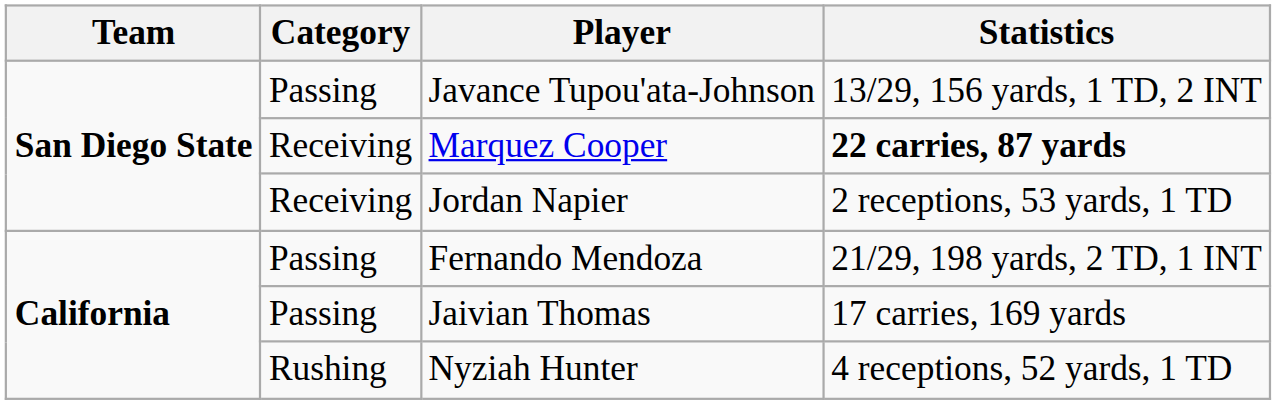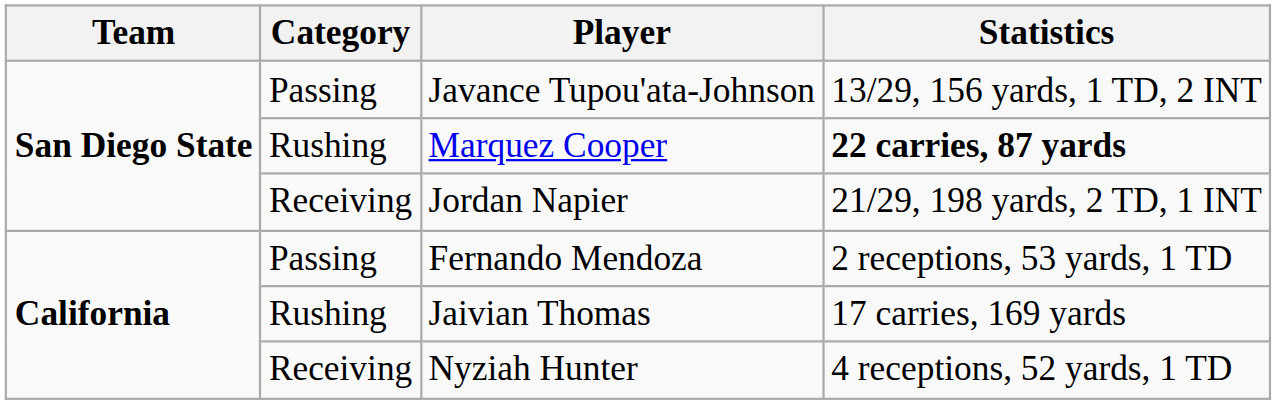(341, 145) Receiving -> (328, 145) Rushing
(1032, 201) 2 receptions, 53 yards, 1 TD -> (1047, 201) 21/29, 198 yards, 2 TD, 1 INT
(1047, 257) 21/29, 198 yards, 2 TD, 1 INT -> (1032, 257) 2 receptions, 53 yards, 1 TD
(323, 313) Passing -> (328, 313) Rushing
(328, 369) Rushing -> (341, 369) Receiving
